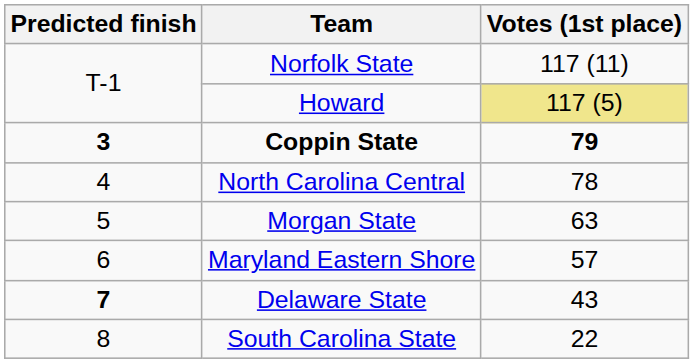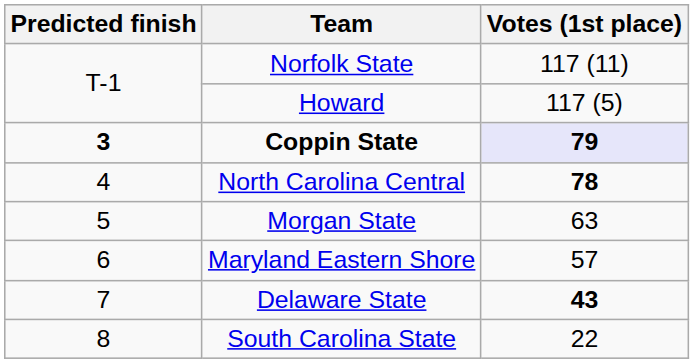(584, 102) khaki background -> (584, 102) no background
(584, 142) no background -> (584, 142) lavender background
(584, 181) normal -> (584, 181) bold
(104, 299) bold -> (104, 299) normal
(584, 299) normal -> (584, 299) bold
